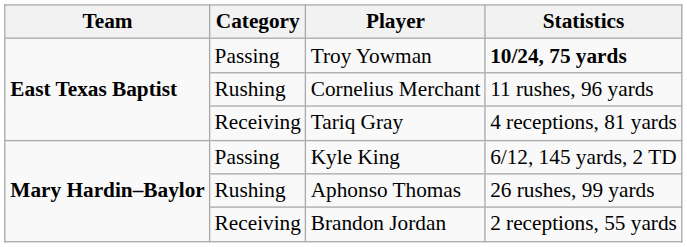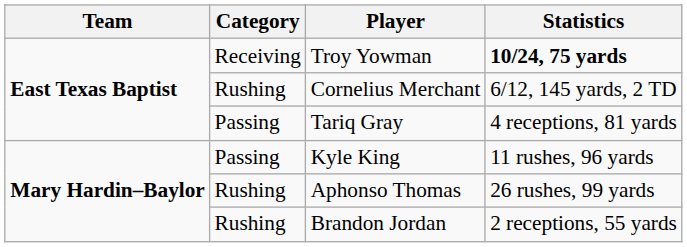(247, 55) Passing -> (258, 55) Receiving
(572, 89) 11 rushes, 96 yards -> (583, 89) 6/12, 145 yards, 2 TD
(258, 122) Receiving -> (247, 122) Passing
(583, 156) 6/12, 145 yards, 2 TD -> (572, 156) 11 rushes, 96 yards
(258, 224) Receiving -> (250, 224) Rushing
